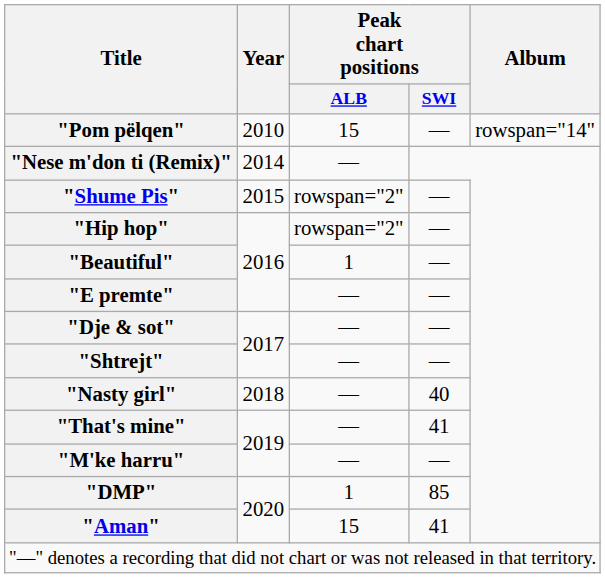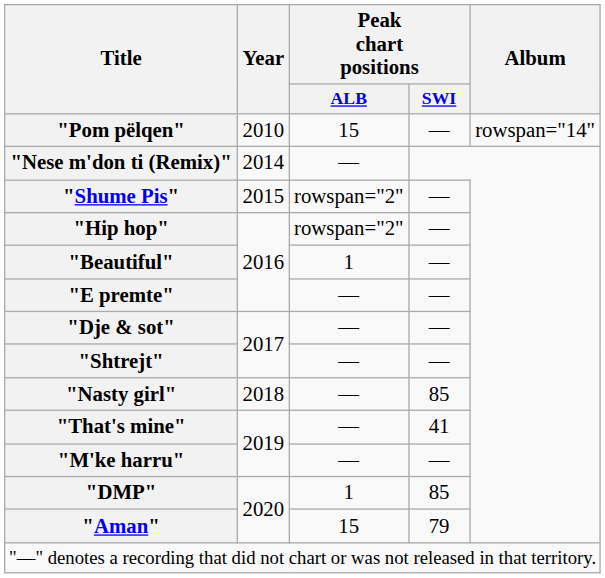(439, 393) 40 -> (439, 393) 85
(439, 525) 41 -> (439, 525) 79
